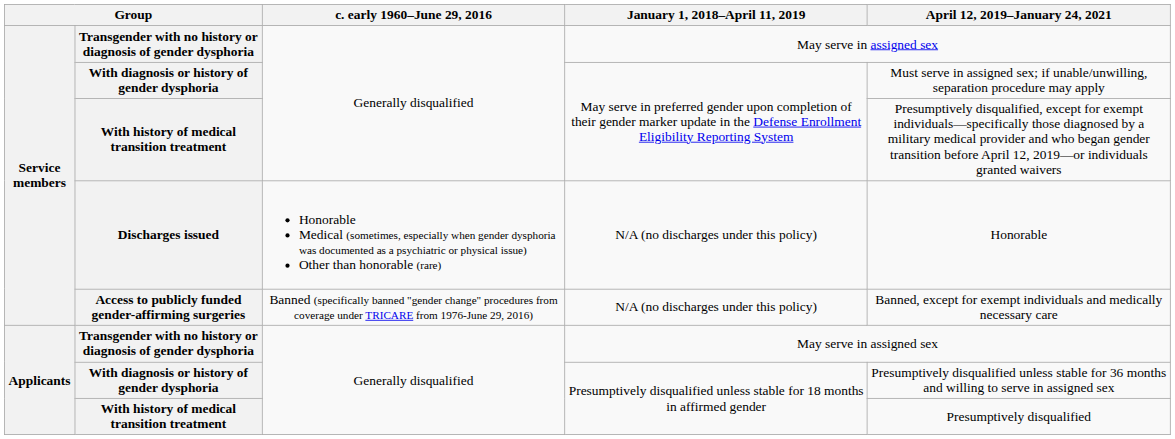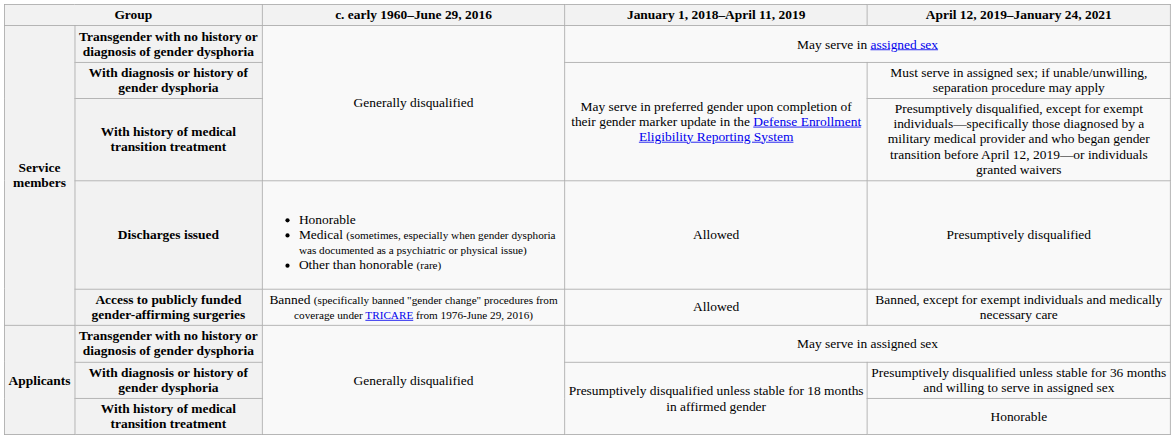(716, 234) N/A (no discharges under this policy) -> (716, 234) Allowed
(1019, 234) Honorable -> (1019, 234) Presumptively disqualified
(716, 307) N/A (no discharges under this policy) -> (716, 307) Allowed
(1019, 416) Presumptively disqualified -> (1019, 416) Honorable
